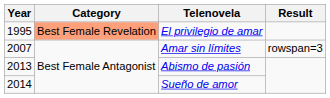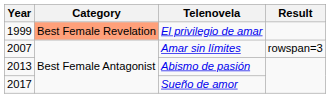(19, 31) 1995 -> (19, 31) 1999
(19, 84) 2014 -> (19, 84) 2017
